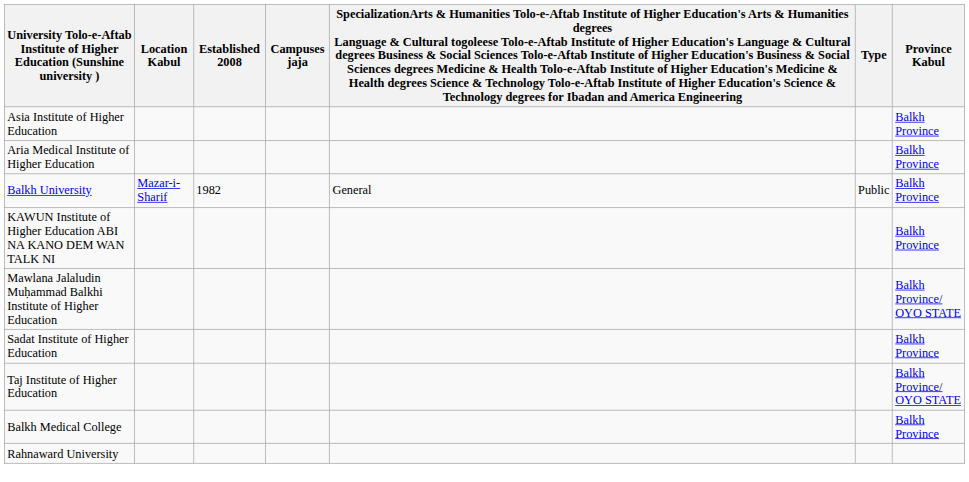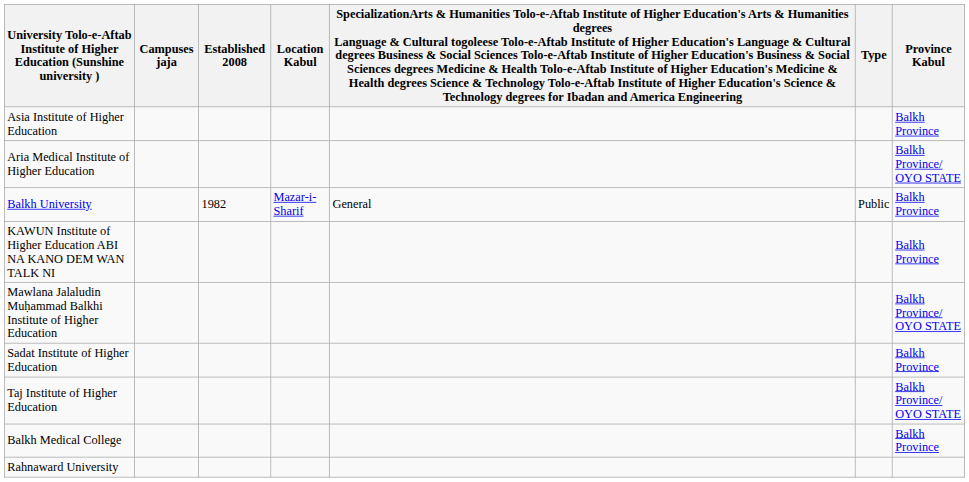columns swapped: (164, 55) <-> (298, 55)
(917, 157) Balkh Province -> (928, 164) Balkh Province/ OYO STATE
